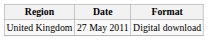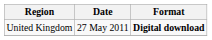(167, 27) normal -> (169, 27) bold
